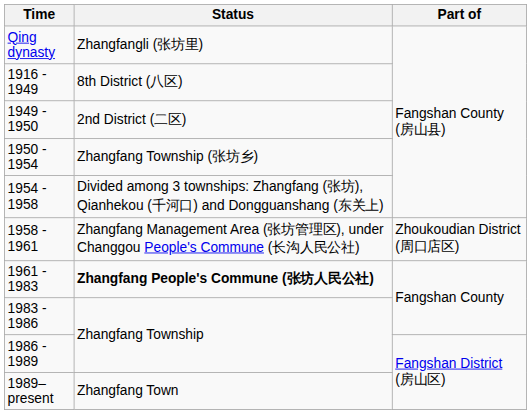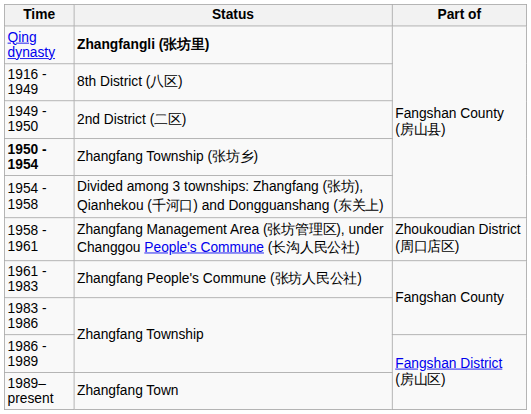(140, 44) normal -> (143, 44) bold
(27, 156) normal -> (27, 156) bold
(225, 278) bold -> (219, 278) normal
